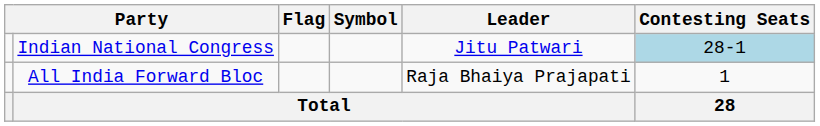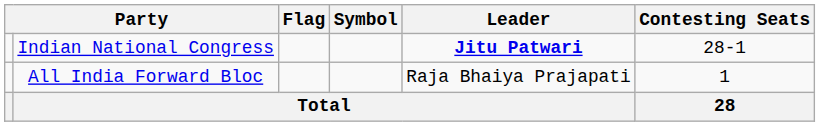(518, 48) normal -> (518, 48) bold
(725, 48) lightblue background -> (725, 48) no background
